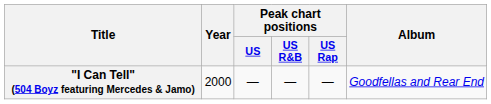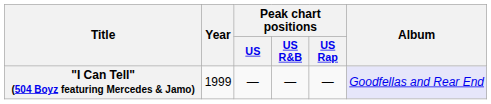(218, 82) 2000 -> (218, 82) 1999
(417, 82) no background -> (417, 82) lavender background
